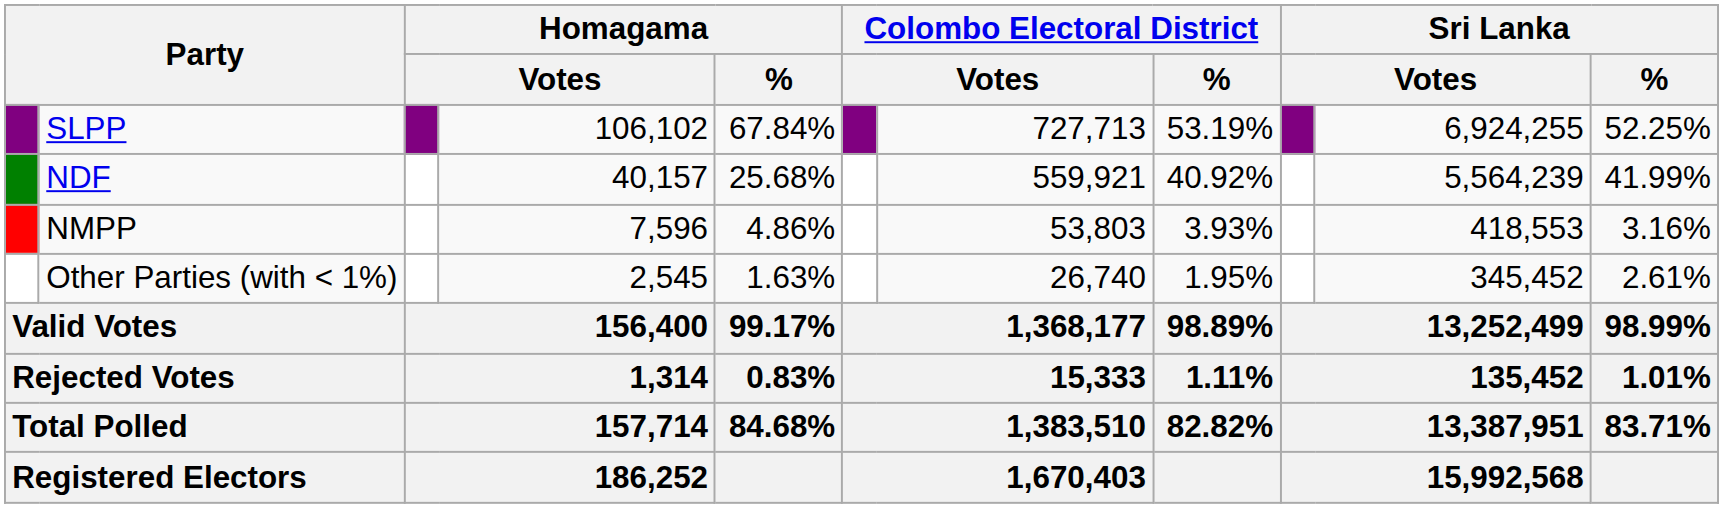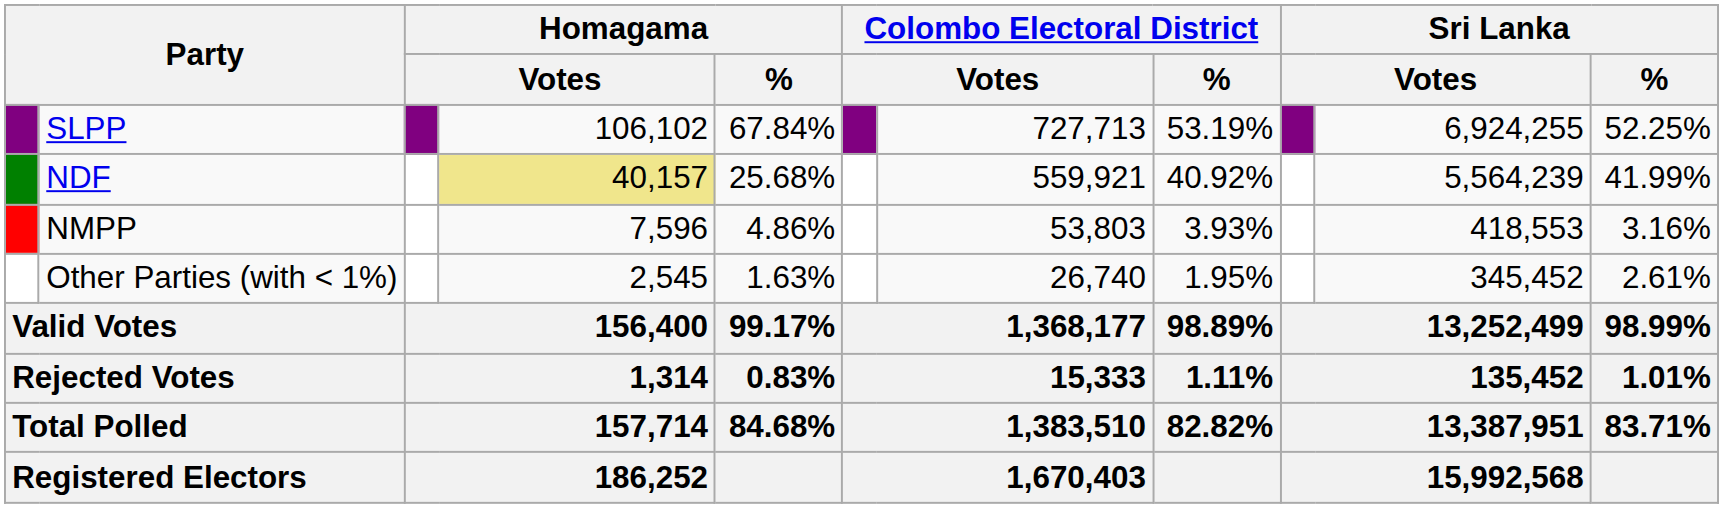(660, 178) no background -> (660, 178) khaki background
